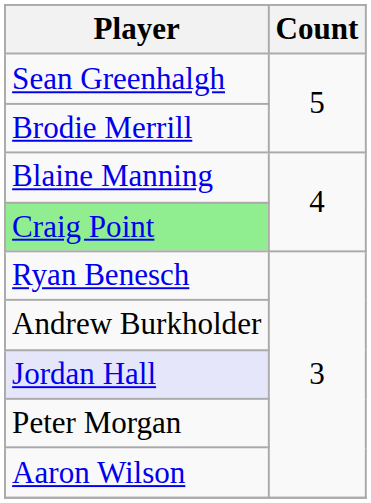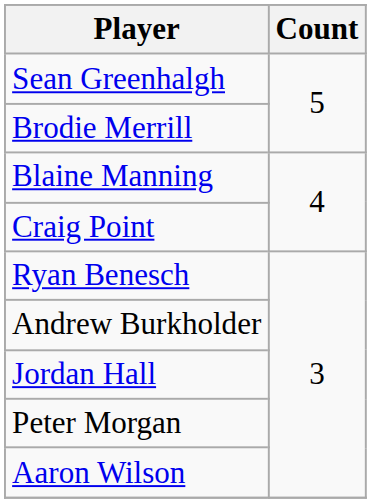(83, 226) lightgreen background -> (83, 226) no background
(84, 373) lavender background -> (84, 373) no background
